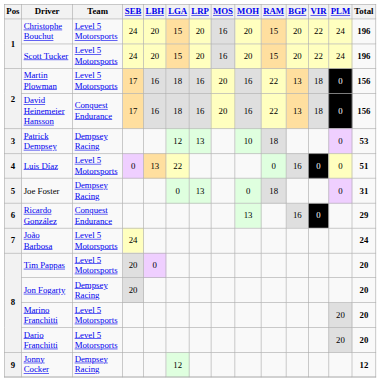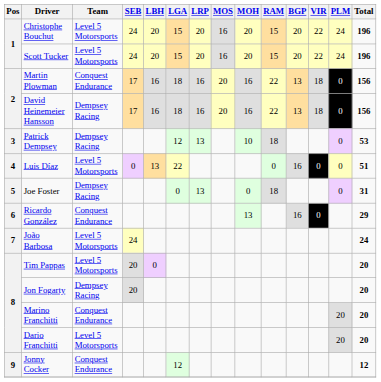(96, 81) Level 5 Motorsports -> (93, 81) Conquest Endurance
(93, 111) Conquest Endurance -> (91, 111) Dempsey Racing
(96, 315) Level 5 Motorsports -> (93, 315) Conquest Endurance
(91, 365) Dempsey Racing -> (93, 365) Conquest Endurance
